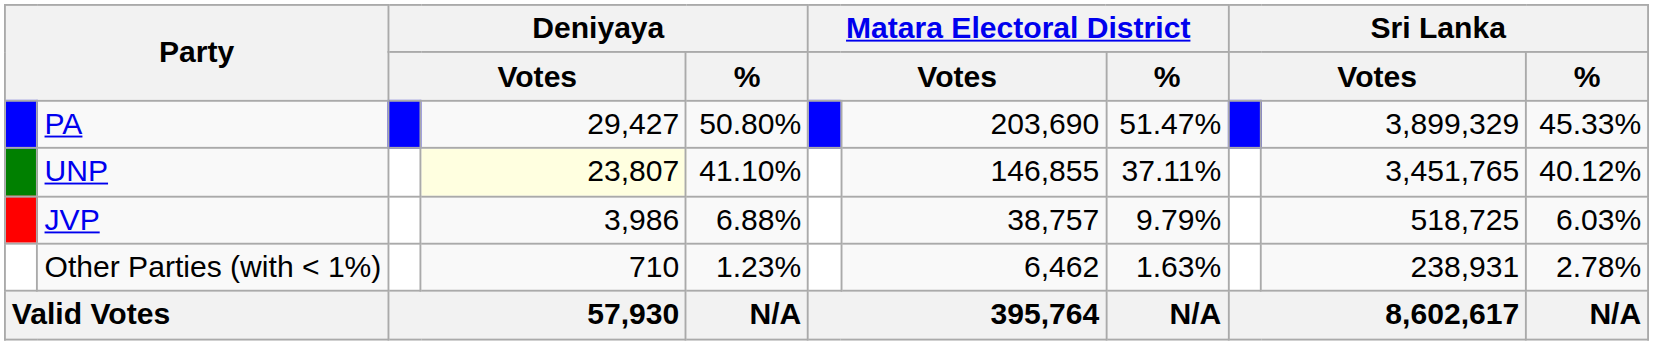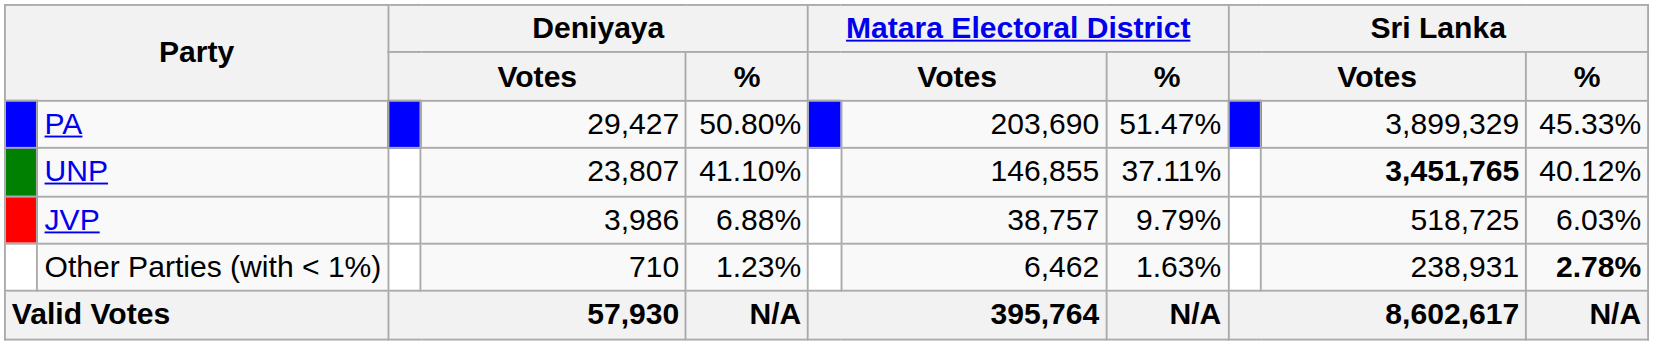(633, 171) lightyellow background -> (633, 171) no background
(1452, 171) normal -> (1452, 171) bold
(1599, 266) normal -> (1599, 266) bold
